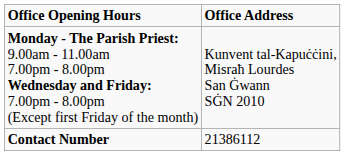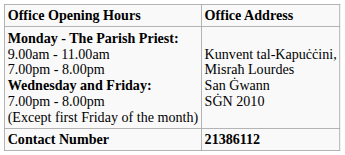(232, 139) normal -> (232, 139) bold
